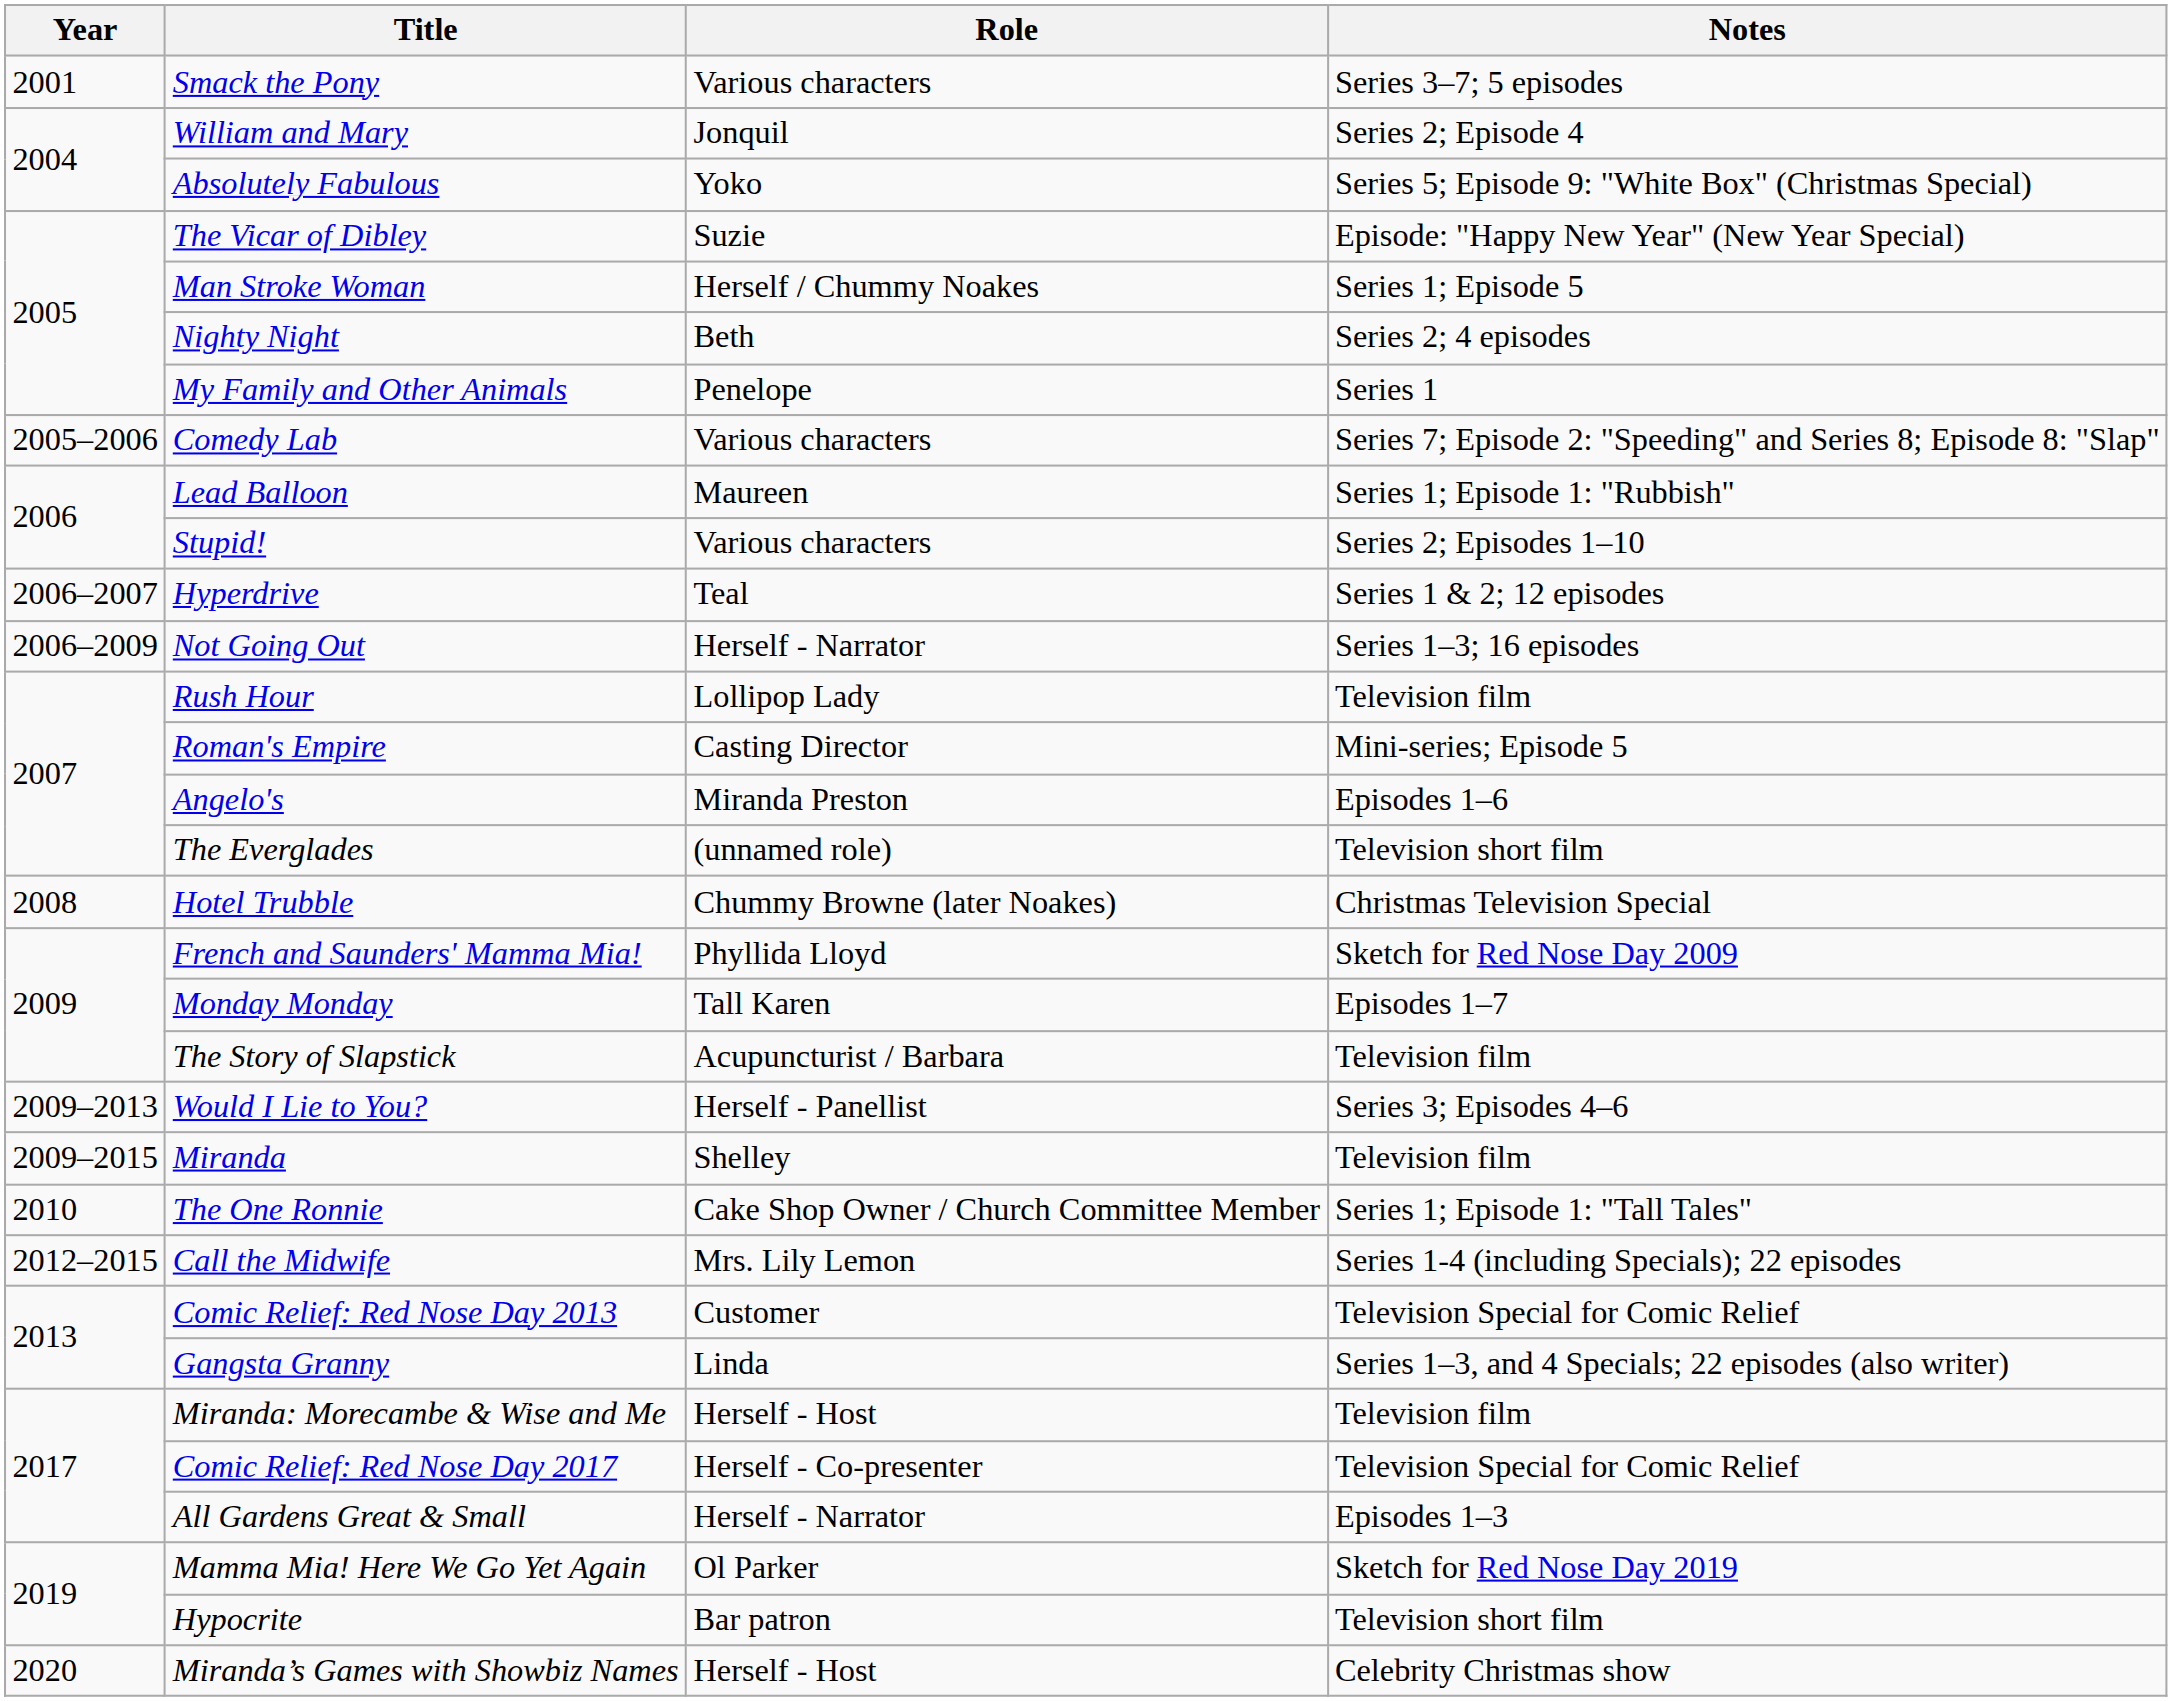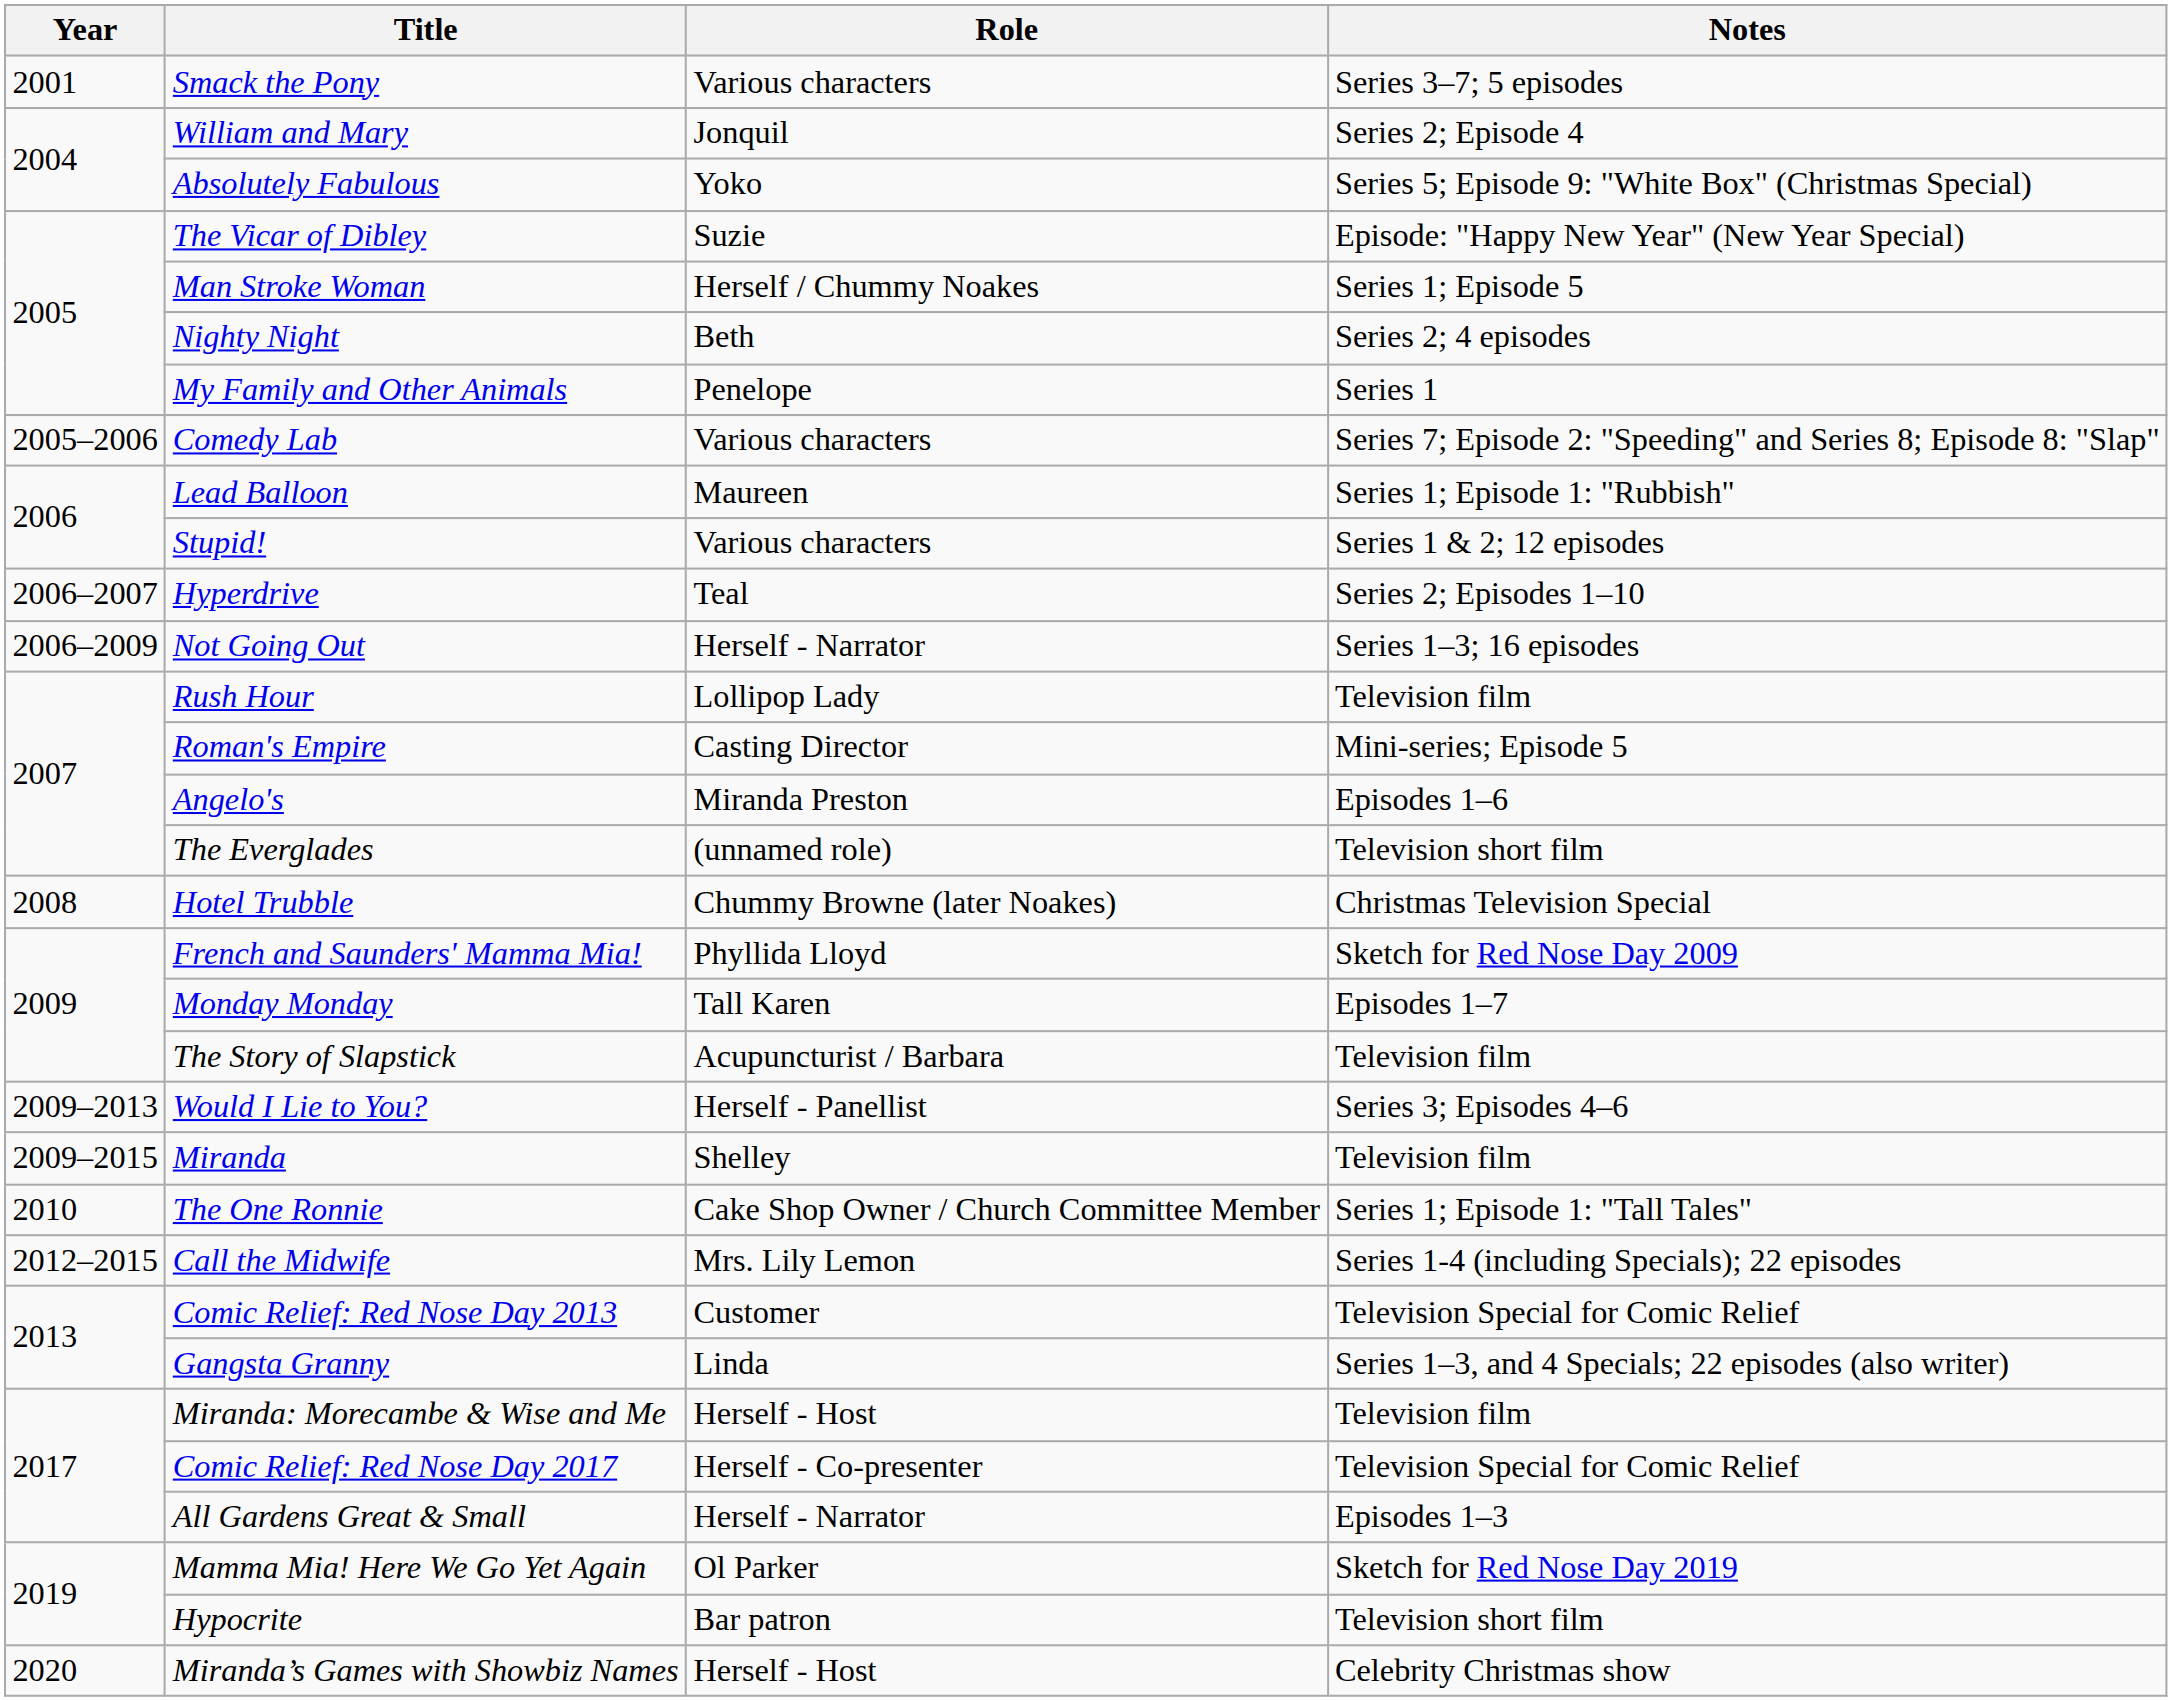(1490, 542) Series 2; Episodes 1–10 -> (1500, 542) Series 1 & 2; 12 episodes
(1500, 593) Series 1 & 2; 12 episodes -> (1490, 593) Series 2; Episodes 1–10
